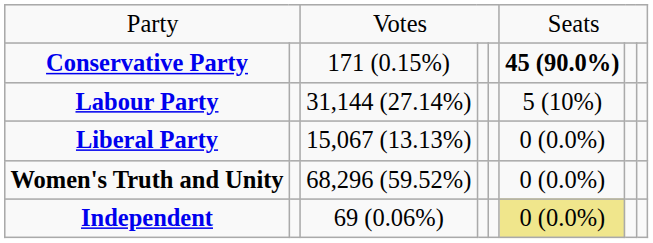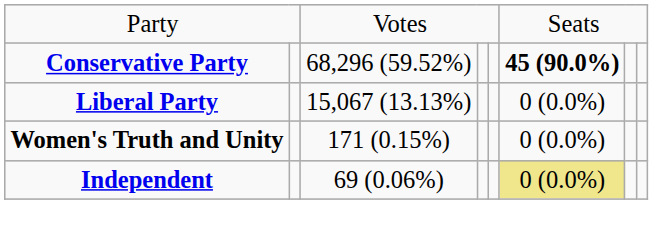(389, 62) 171 (0.15%) -> (389, 62) 68,296 (59.52%)
- row: (147, 101)
(389, 179) 68,296 (59.52%) -> (389, 140) 171 (0.15%)
